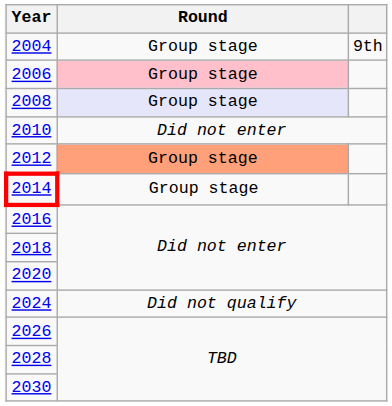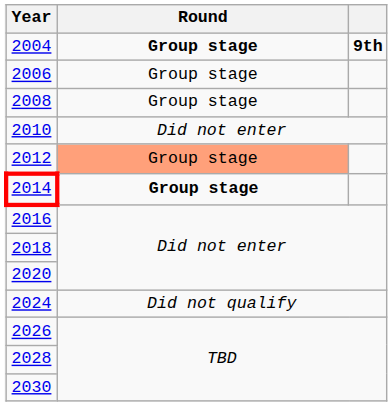(203, 46) normal -> (203, 46) bold
(368, 46) normal -> (368, 46) bold
(203, 74) pink background -> (203, 74) no background
(203, 102) lavender background -> (203, 102) no background
(204, 189) normal -> (204, 189) bold
